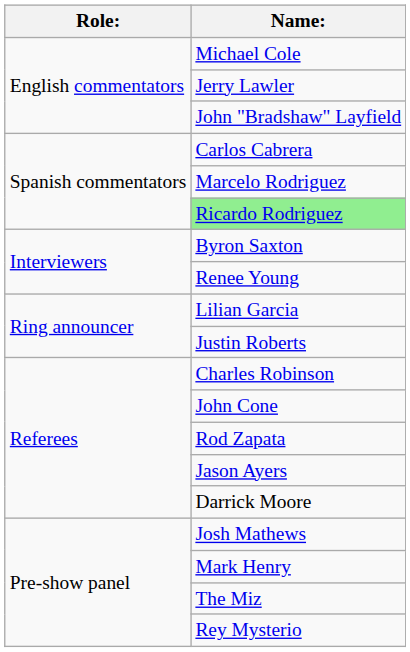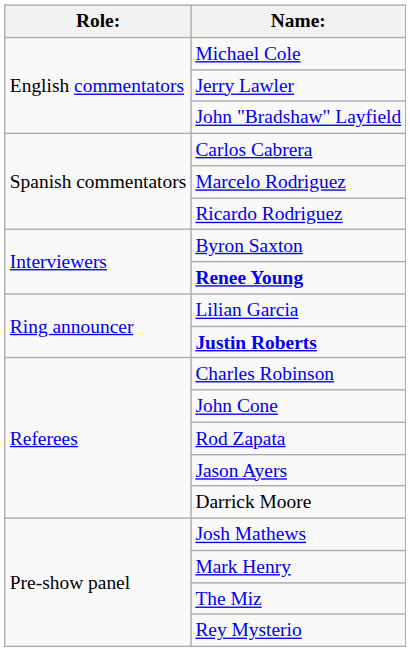(269, 213) lightgreen background -> (269, 213) no background
(247, 277) normal -> (249, 277) bold
(251, 341) normal -> (256, 341) bold
